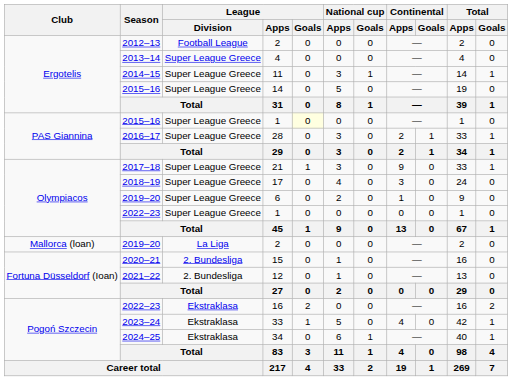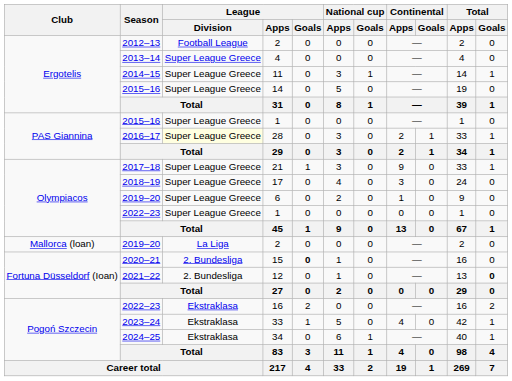(308, 120) lightyellow background -> (308, 120) no background
(213, 136) no background -> (213, 136) lightyellow background
(308, 259) normal -> (308, 259) bold
(492, 275) normal -> (492, 275) bold
